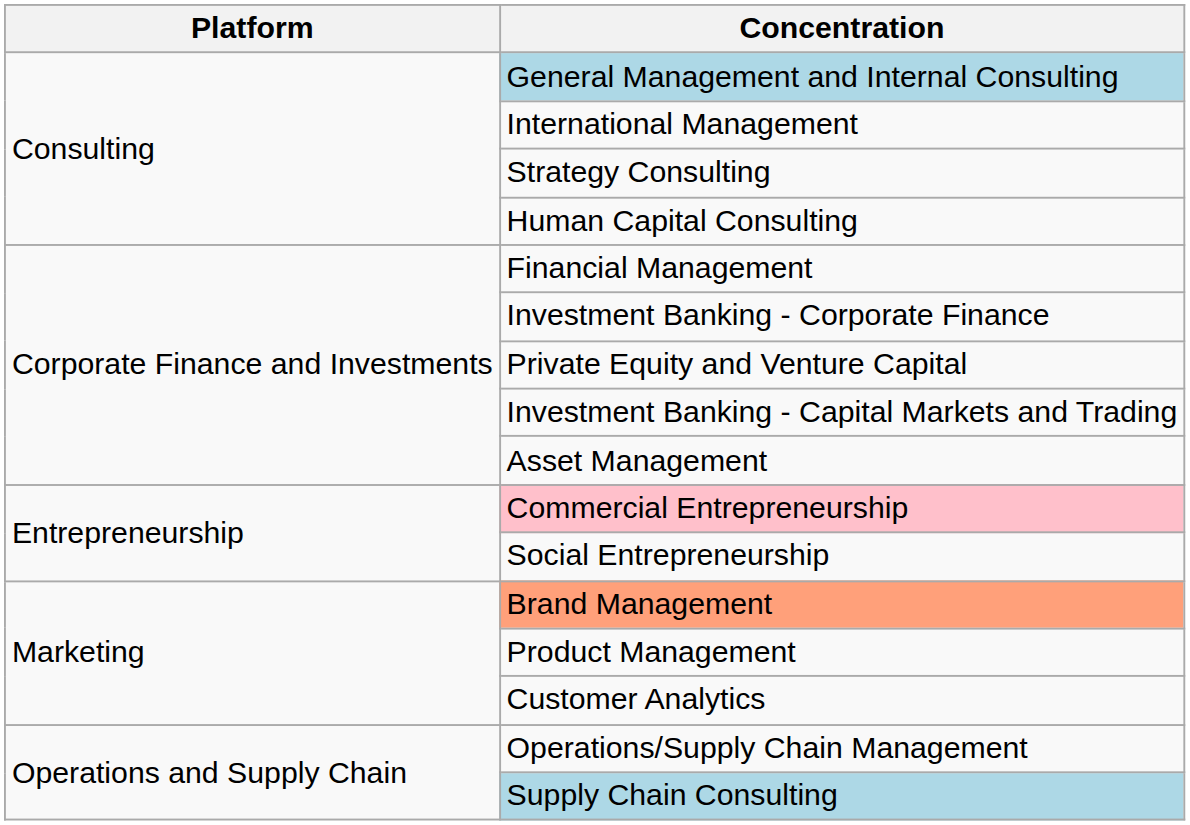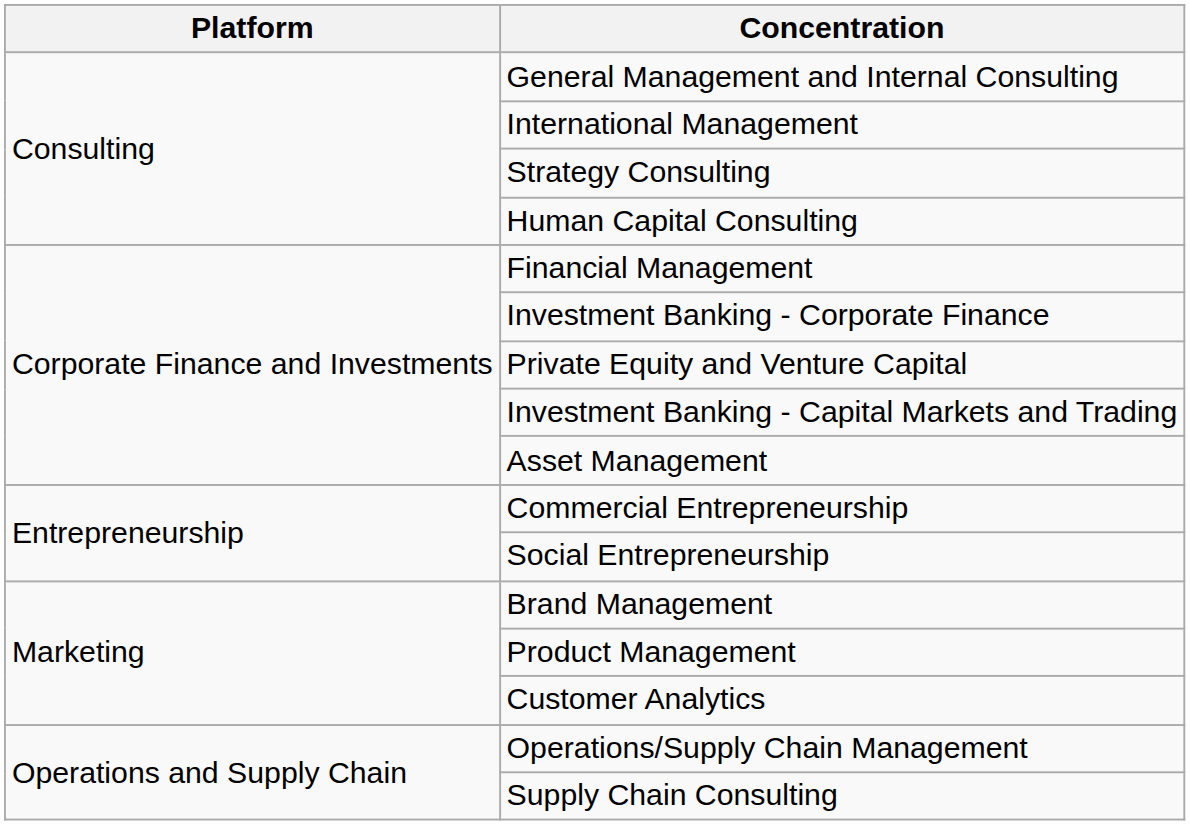(813, 76) lightblue background -> (813, 76) no background
(707, 508) pink background -> (707, 508) no background
(639, 603) lightsalmon background -> (639, 603) no background
(672, 795) lightblue background -> (672, 795) no background
